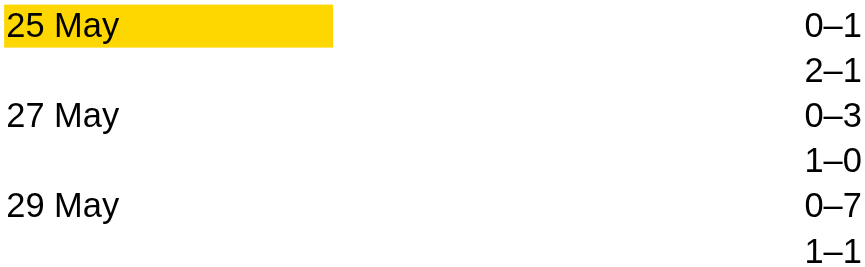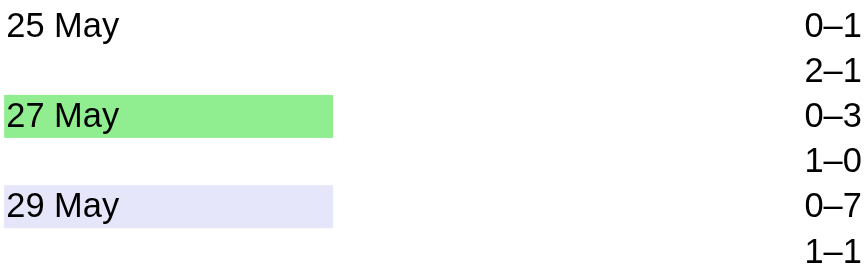(63, 25) gold background -> (63, 25) no background
(63, 115) no background -> (63, 115) lightgreen background
(63, 206) no background -> (63, 206) lavender background
